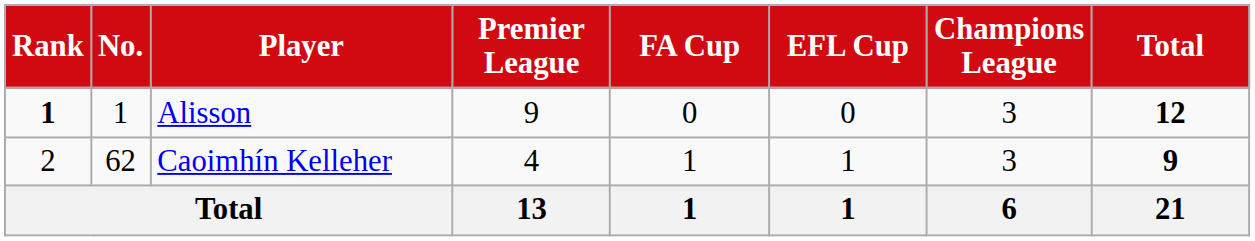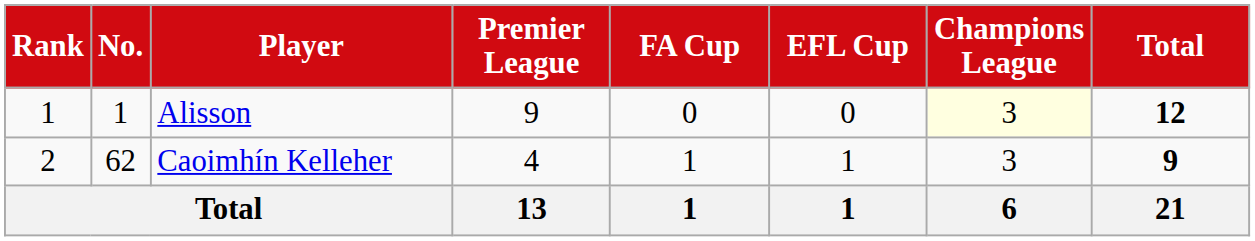(48, 112) bold -> (48, 112) normal
(1009, 112) no background -> (1009, 112) lightyellow background
